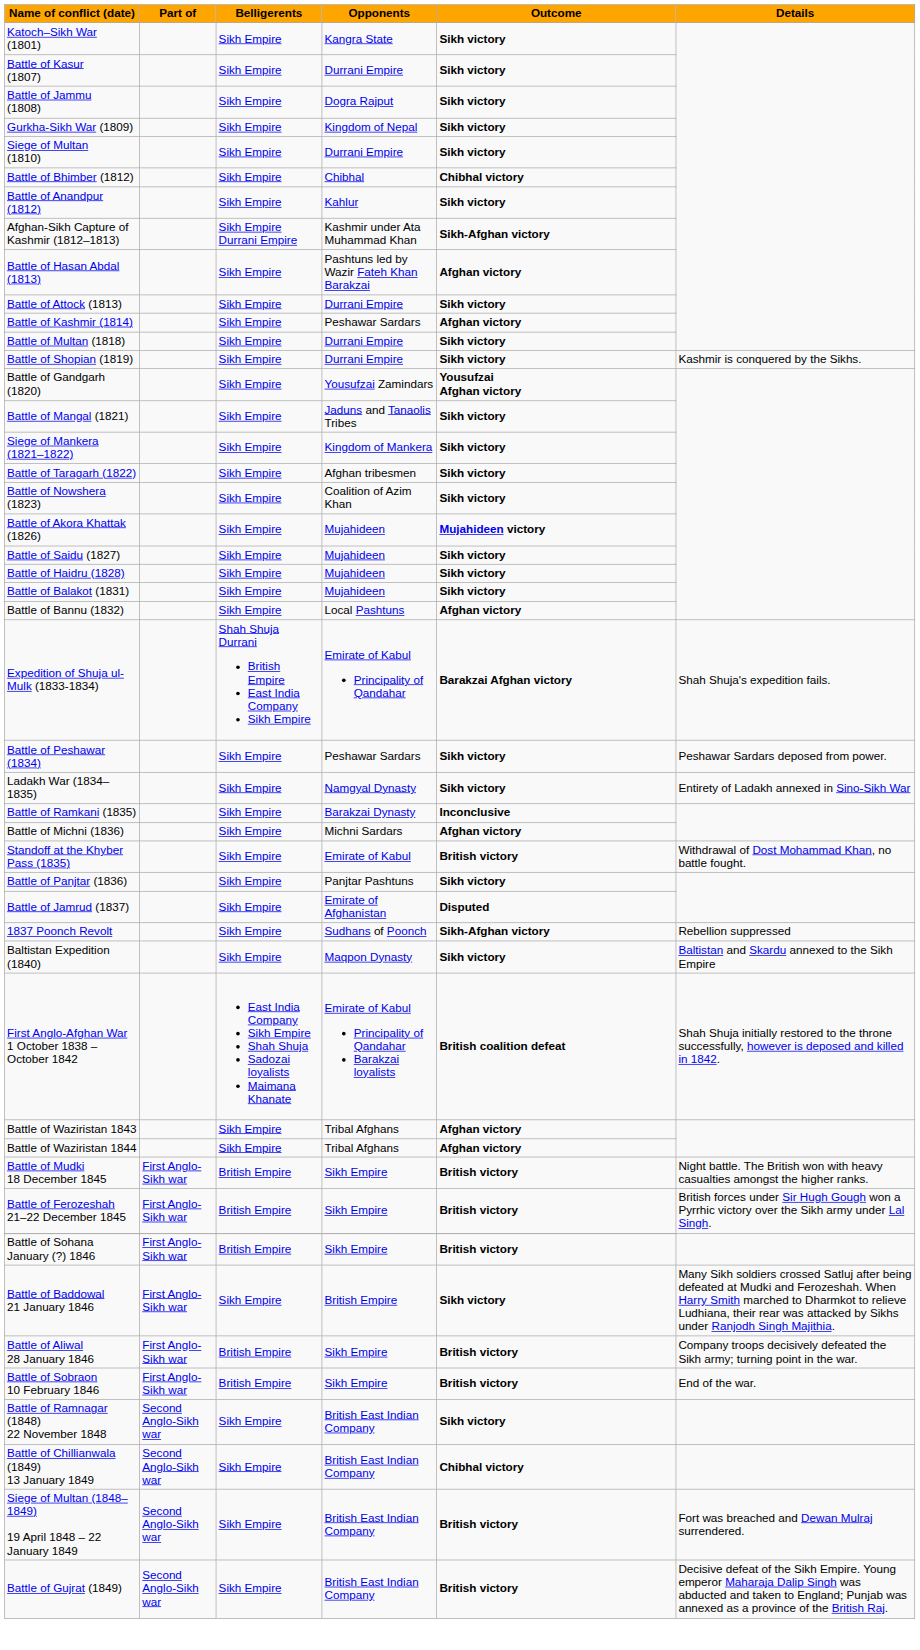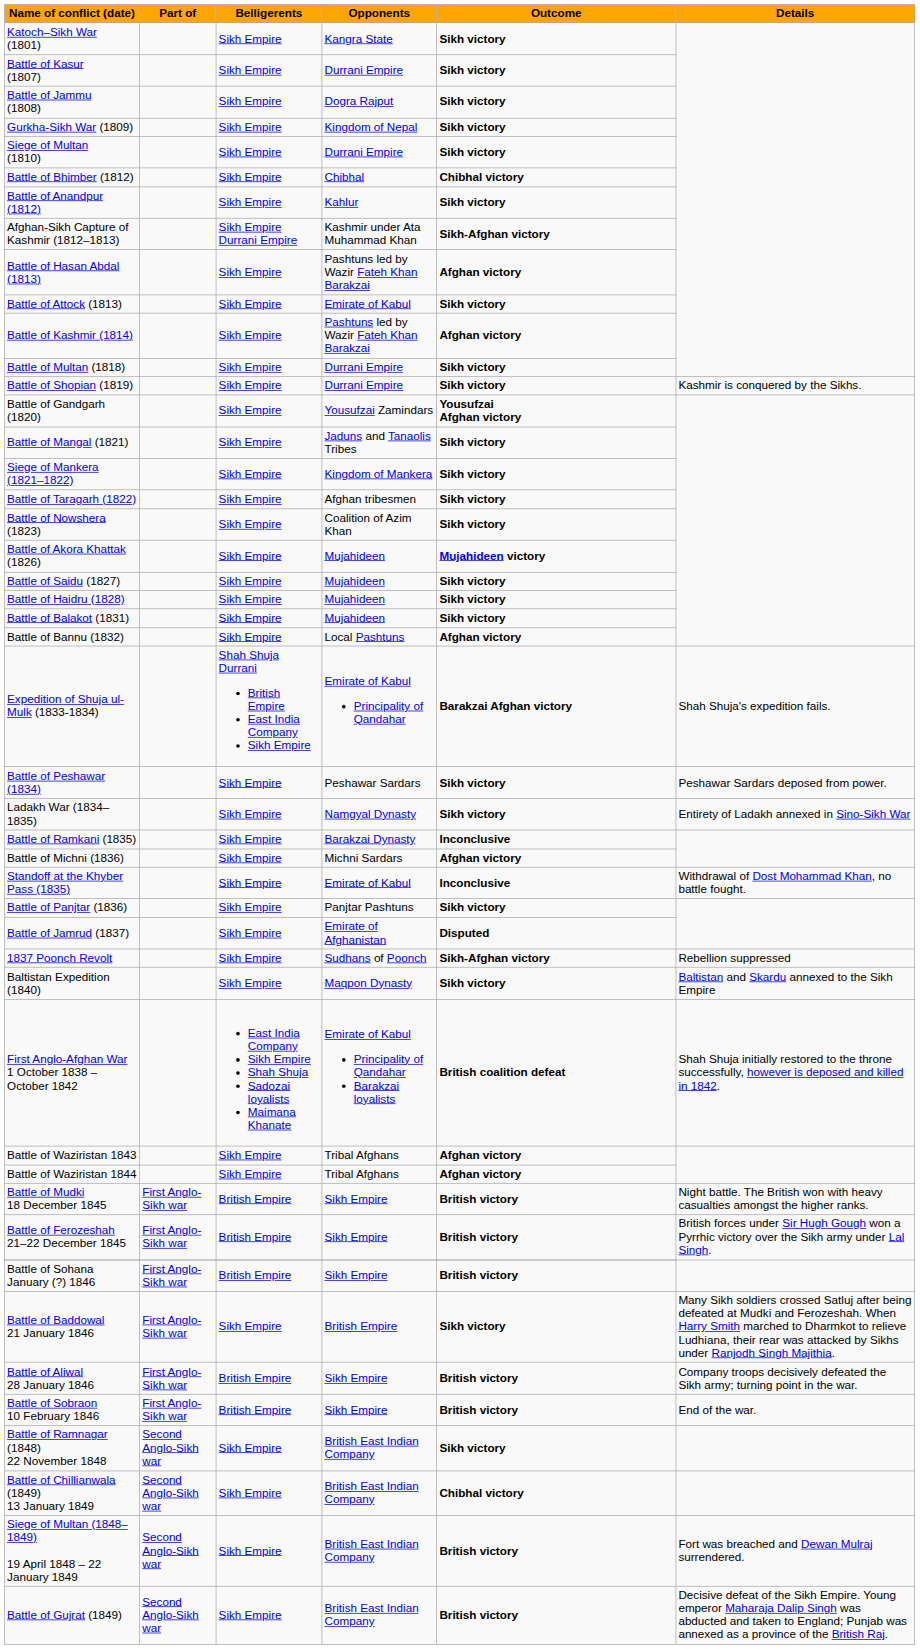(364, 304) Durrani Empire -> (368, 304) Emirate of Kabul
(373, 322) Peshawar Sardars -> (371, 335) Pashtuns led by Wazir Fateh Khan Barakzai
(479, 856) British victory -> (475, 883) Inconclusive
